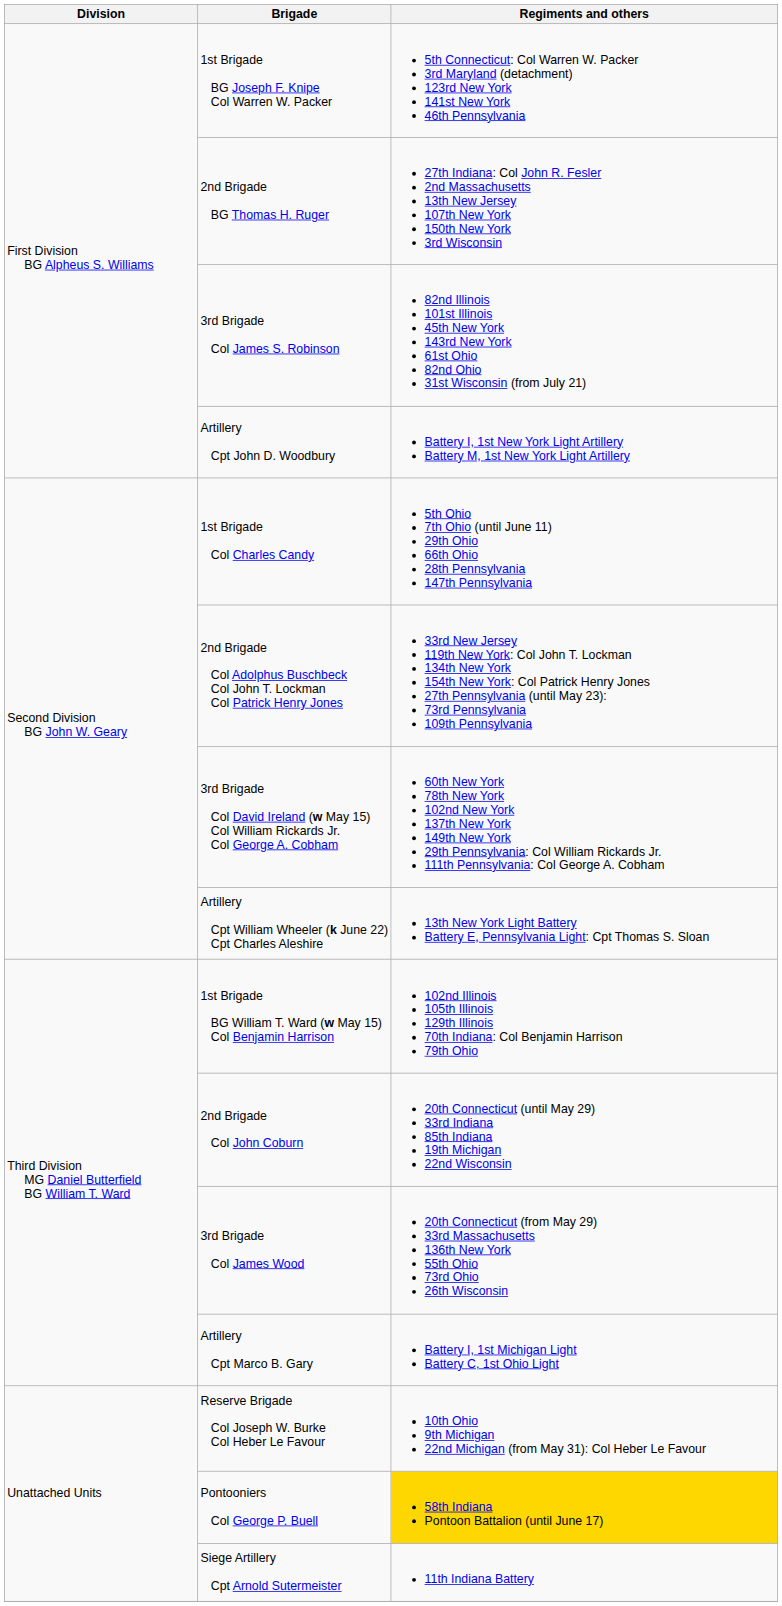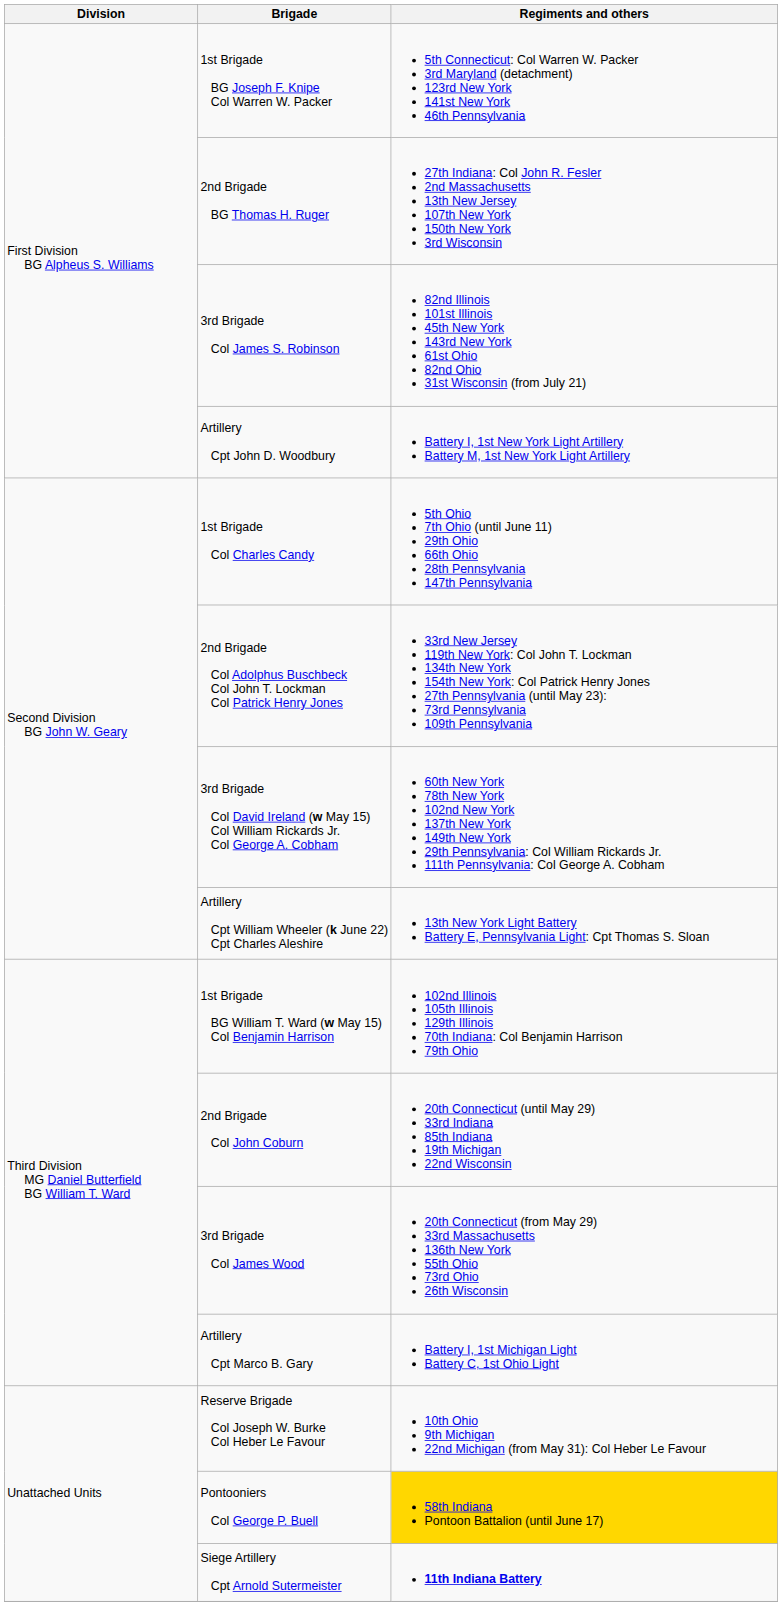(584, 1579) normal -> (584, 1579) bold
